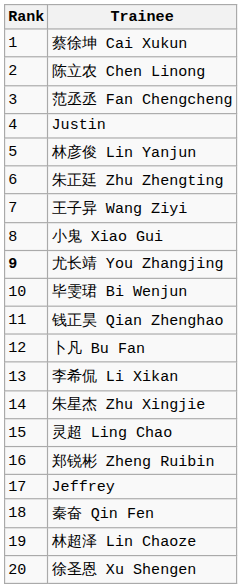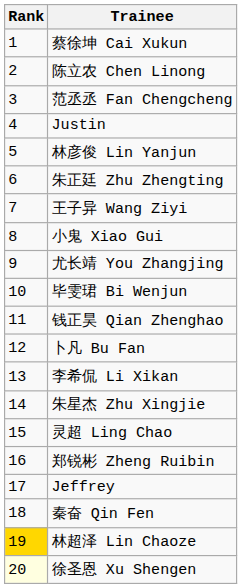(13, 264) bold -> (13, 264) normal
(17, 541) no background -> (17, 541) gold background
(17, 569) no background -> (17, 569) lightyellow background
